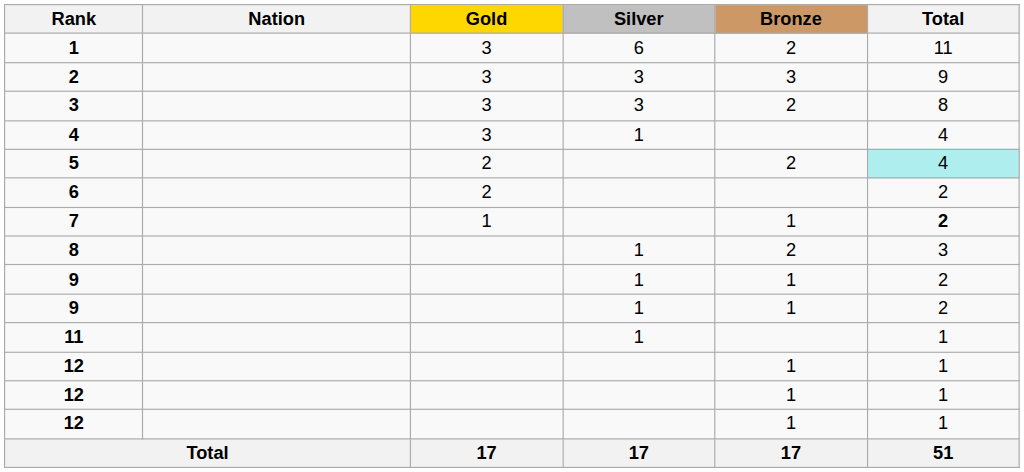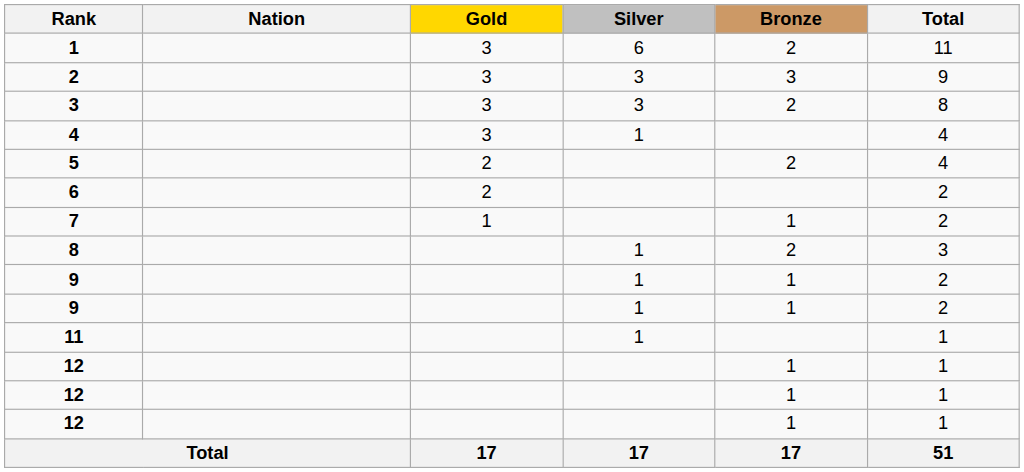(943, 163) paleturquoise background -> (943, 163) no background
(943, 221) bold -> (943, 221) normal
